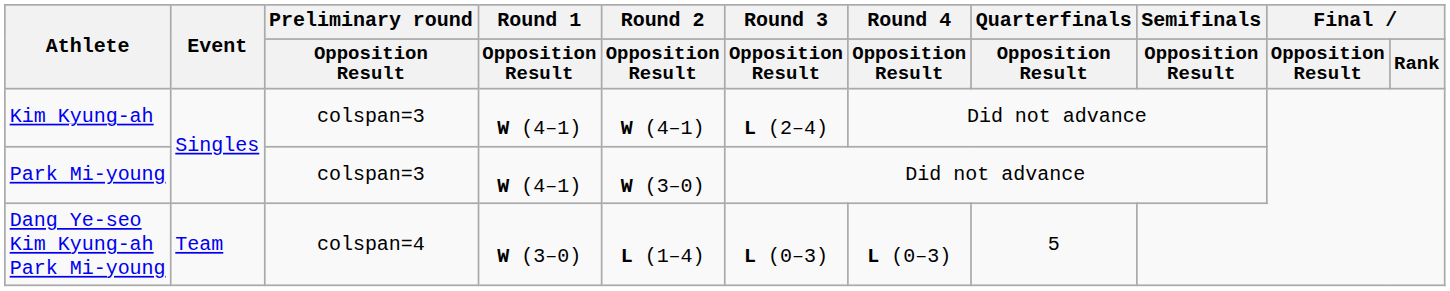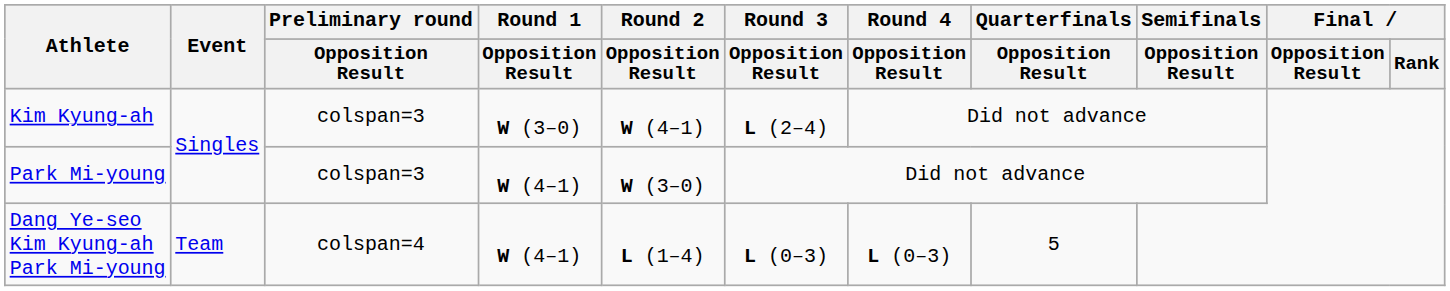(539, 129) W (4–1) -> (539, 129) W (3–0)
(539, 256) W (3–0) -> (539, 256) W (4–1)
